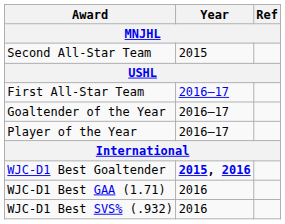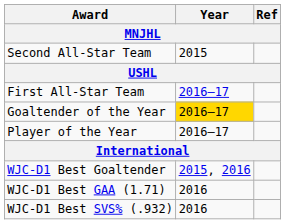(204, 112) no background -> (204, 112) gold background
(215, 170) bold -> (215, 170) normal
